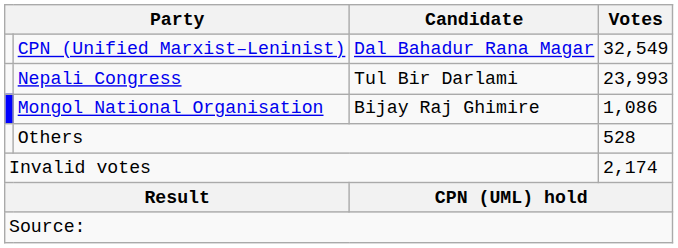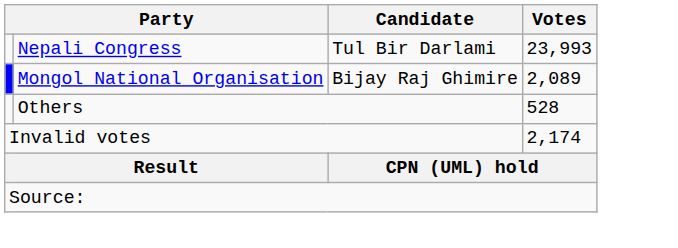- row: (182, 49)
(630, 109) 1,086 -> (554, 79) 2,089
